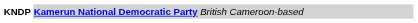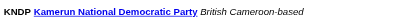(169, 12) lightgrey background -> (169, 12) no background
